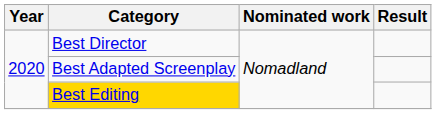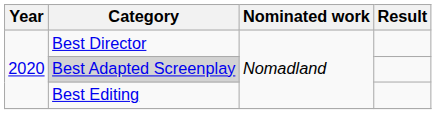(144, 69) no background -> (144, 69) lightgrey background
(96, 95) gold background -> (96, 95) no background
